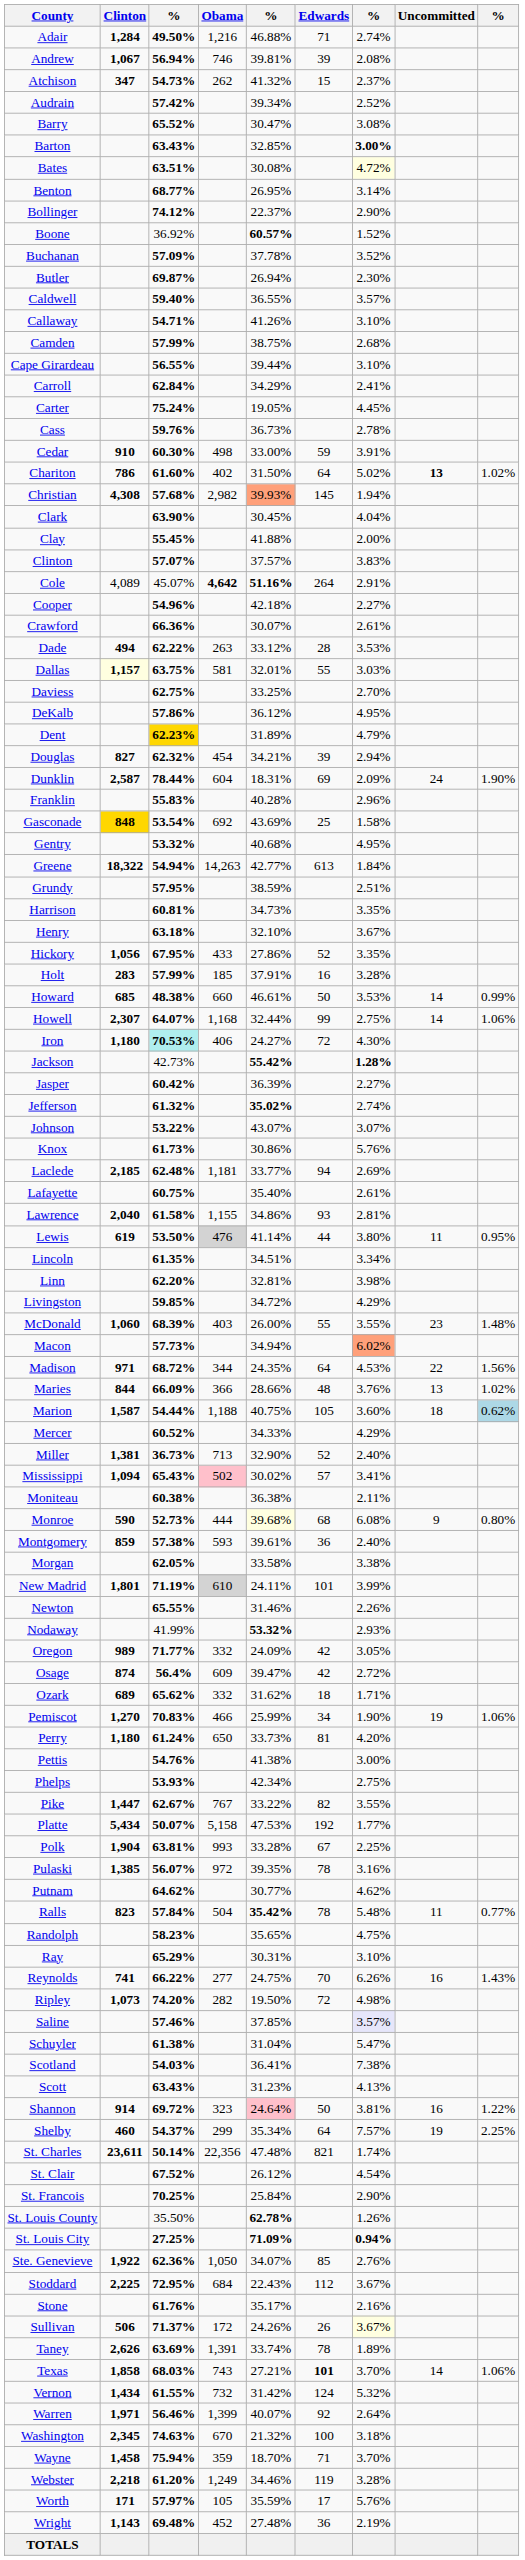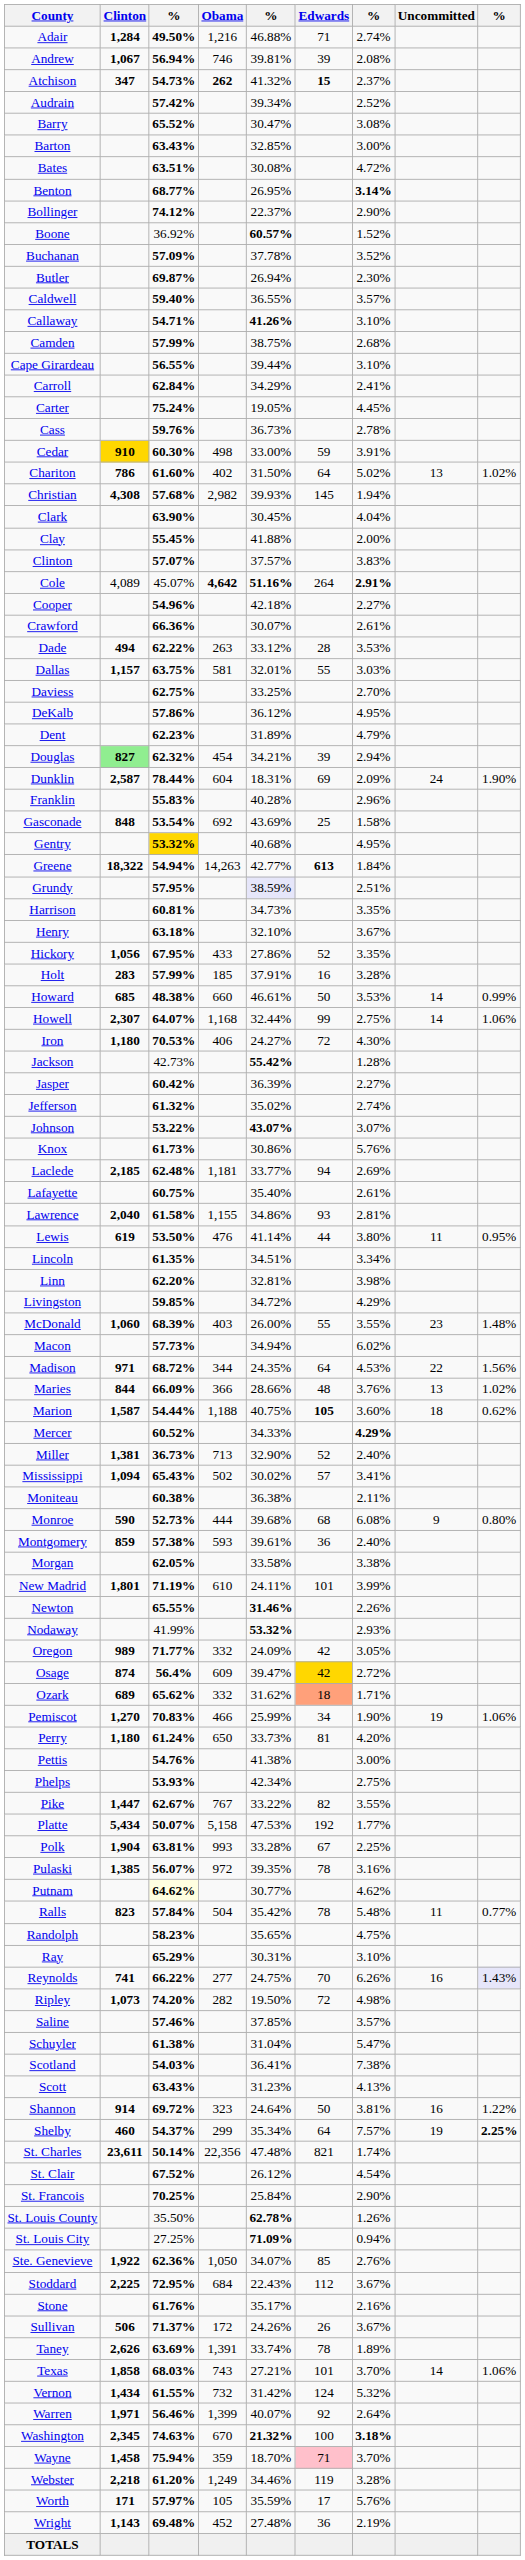(222, 81) normal -> (222, 81) bold
(324, 81) normal -> (324, 81) bold
(373, 146) bold -> (373, 146) normal
(373, 168) lightyellow background -> (373, 168) no background
(373, 190) normal -> (373, 190) bold
(271, 320) normal -> (271, 320) bold
(125, 451) no background -> (125, 451) gold background
(436, 473) bold -> (436, 473) normal
(271, 495) lightsalmon background -> (271, 495) no background
(373, 582) normal -> (373, 582) bold
(125, 669) lightyellow background -> (125, 669) no background
(174, 735) gold background -> (174, 735) no background
(125, 756) no background -> (125, 756) lightgreen background
(125, 822) gold background -> (125, 822) no background
(174, 844) no background -> (174, 844) gold background
(324, 865) normal -> (324, 865) bold
(271, 887) no background -> (271, 887) lavender background
(174, 1040) paleturquoise background -> (174, 1040) no background
(373, 1062) bold -> (373, 1062) normal
(271, 1105) bold -> (271, 1105) normal
(271, 1127) normal -> (271, 1127) bold
(222, 1236) lightgrey background -> (222, 1236) no background
(373, 1345) lightsalmon background -> (373, 1345) no background
(324, 1411) normal -> (324, 1411) bold
(498, 1411) lightblue background -> (499, 1411) no background
(373, 1432) normal -> (373, 1432) bold
(222, 1476) pink background -> (222, 1476) no background
(271, 1520) lightyellow background -> (271, 1520) no background
(222, 1585) lightgrey background -> (222, 1585) no background
(271, 1607) normal -> (271, 1607) bold
(324, 1672) no background -> (324, 1672) gold background
(324, 1694) no background -> (324, 1694) lightsalmon background
(174, 1890) no background -> (174, 1890) lightyellow background
(271, 1912) bold -> (271, 1912) normal
(498, 1977) no background -> (499, 1977) lavender background
(373, 2021) lavender background -> (373, 2021) no background
(271, 2108) pink background -> (271, 2108) no background
(498, 2130) normal -> (499, 2130) bold
(174, 2239) bold -> (174, 2239) normal
(373, 2239) bold -> (373, 2239) normal
(373, 2326) lightyellow background -> (373, 2326) no background
(324, 2370) bold -> (324, 2370) normal
(271, 2435) normal -> (271, 2435) bold
(373, 2435) normal -> (373, 2435) bold
(324, 2457) no background -> (324, 2457) pink background
